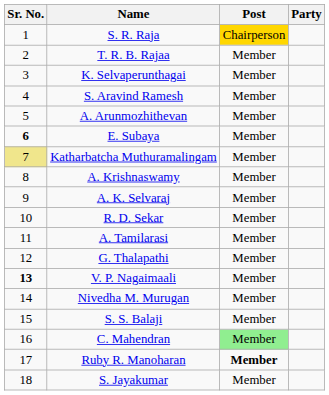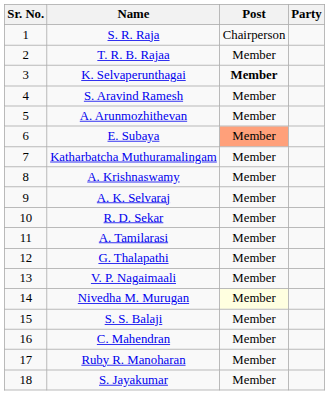(254, 34) gold background -> (254, 34) no background
(254, 75) normal -> (254, 75) bold
(26, 136) bold -> (26, 136) normal
(254, 136) no background -> (254, 136) lightsalmon background
(26, 156) khaki background -> (26, 156) no background
(26, 278) bold -> (26, 278) normal
(254, 298) no background -> (254, 298) lightyellow background
(254, 339) lightgreen background -> (254, 339) no background
(254, 359) bold -> (254, 359) normal
